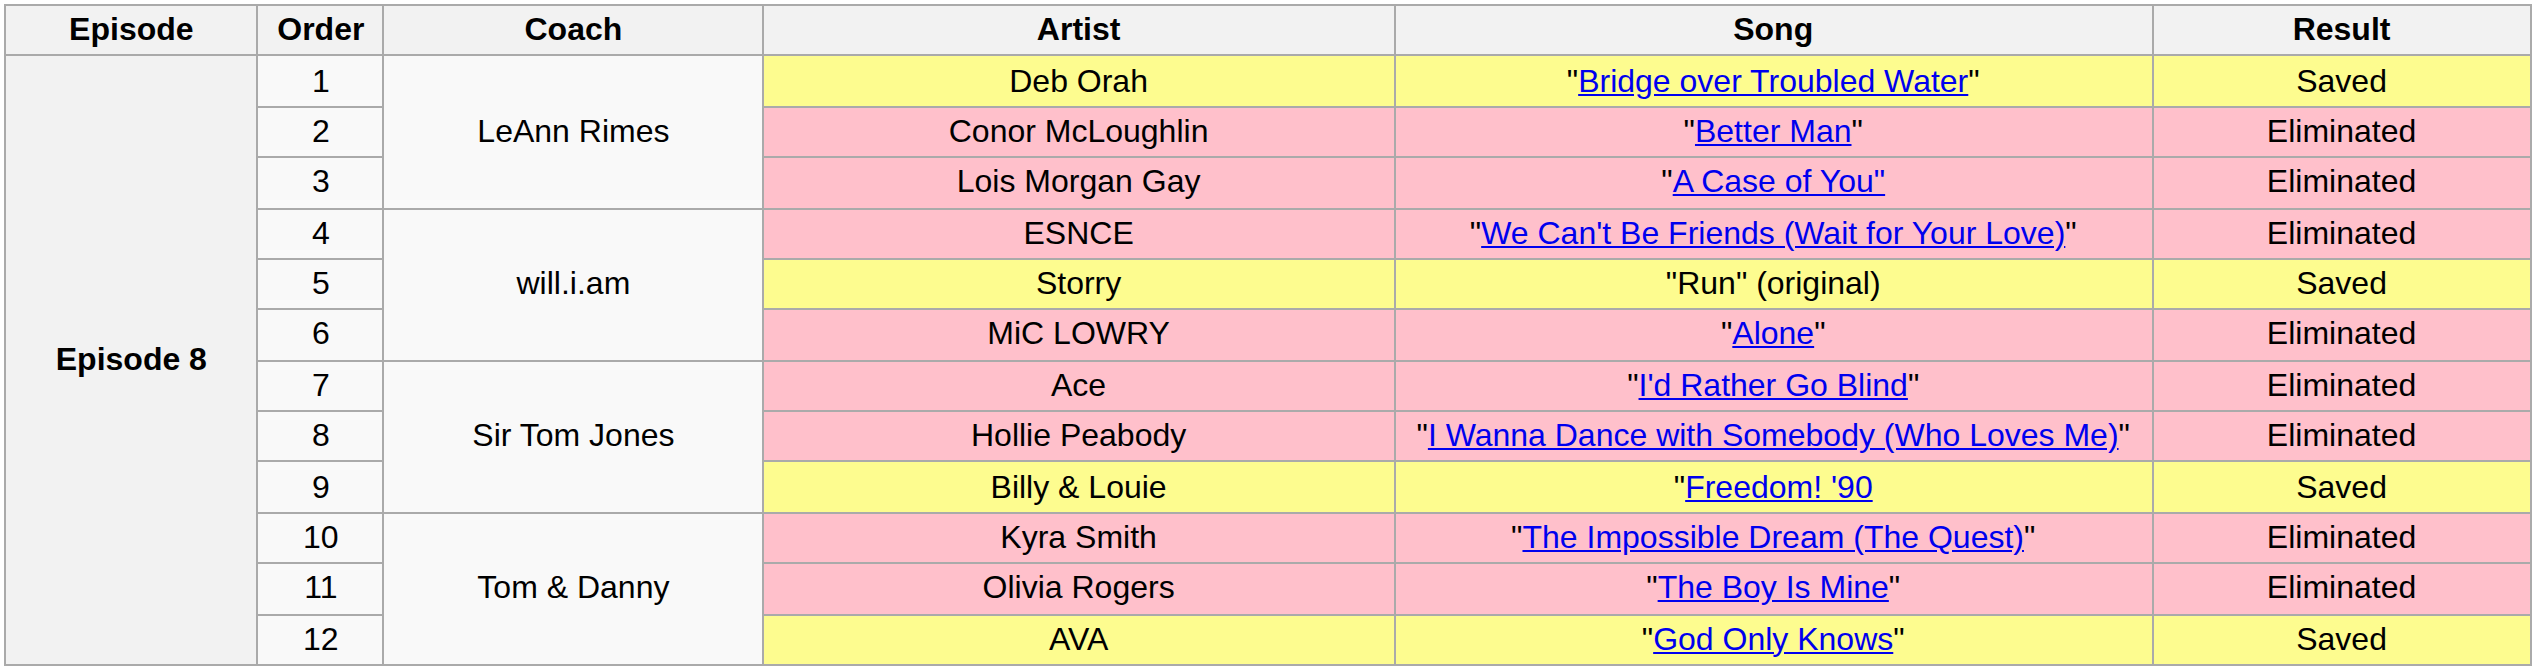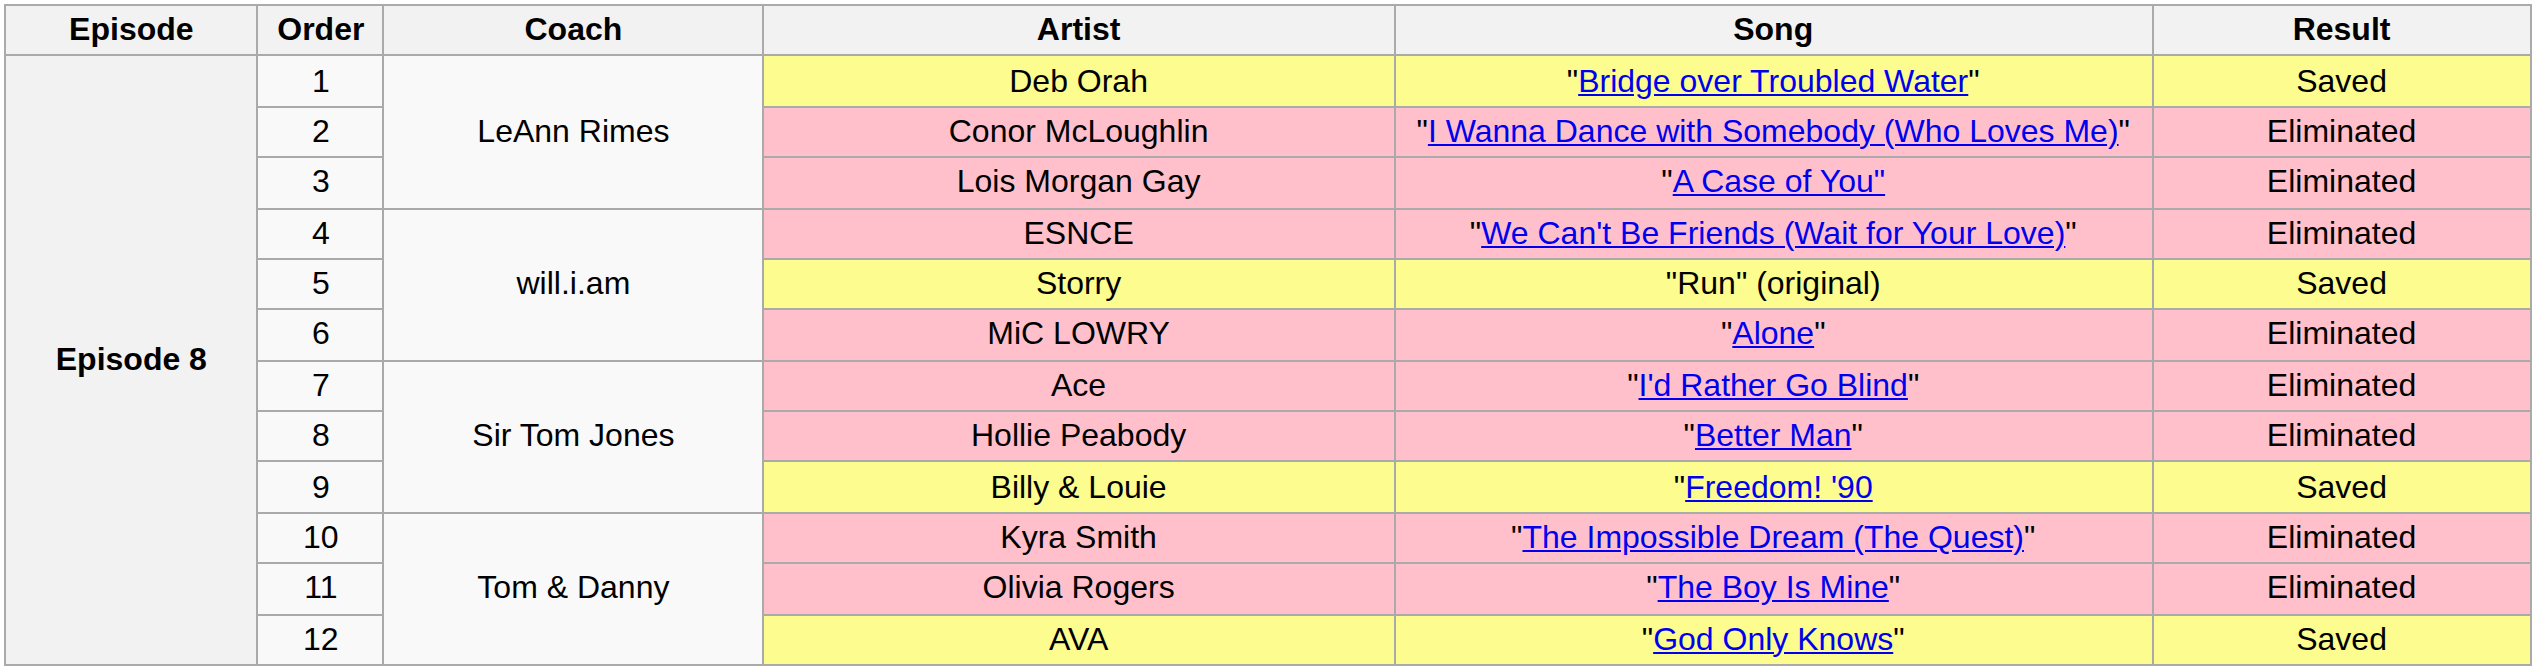(1773, 131) "Better Man" -> (1773, 131) "I Wanna Dance with Somebody (Who Loves Me)"
(1773, 435) "I Wanna Dance with Somebody (Who Loves Me)" -> (1773, 435) "Better Man"
